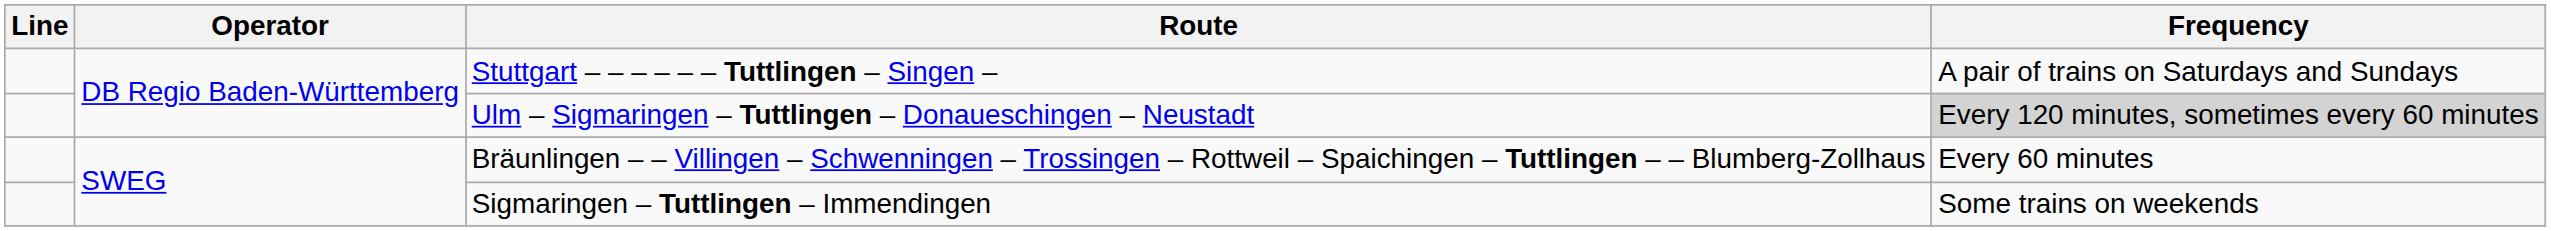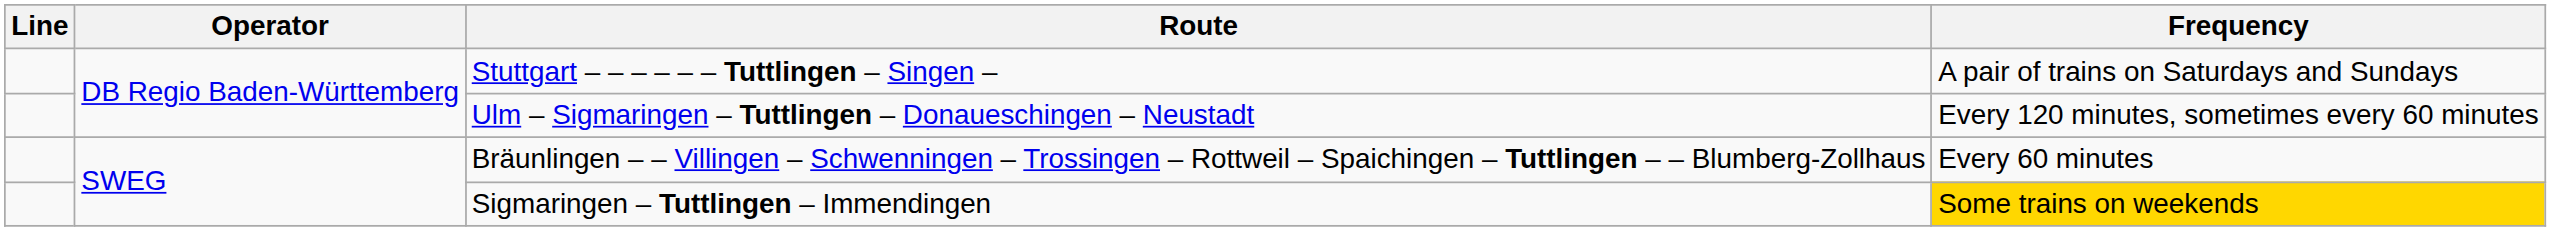(2238, 114) lightgrey background -> (2238, 114) no background
(2098, 203) no background -> (2098, 203) gold background
